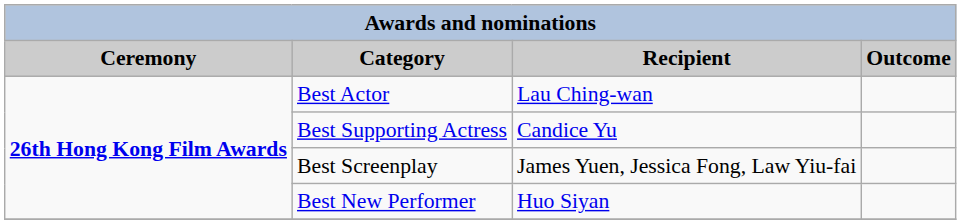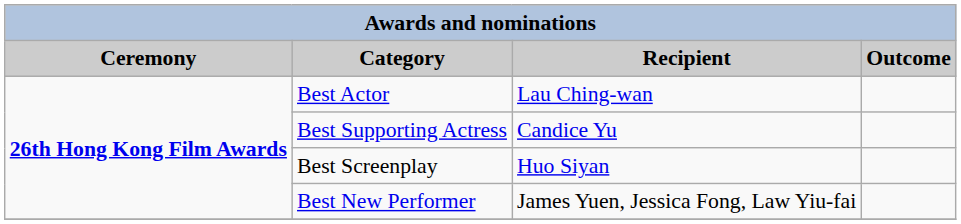(687, 165) James Yuen, Jessica Fong, Law Yiu-fai -> (563, 165) Huo Siyan
(563, 201) Huo Siyan -> (687, 201) James Yuen, Jessica Fong, Law Yiu-fai
